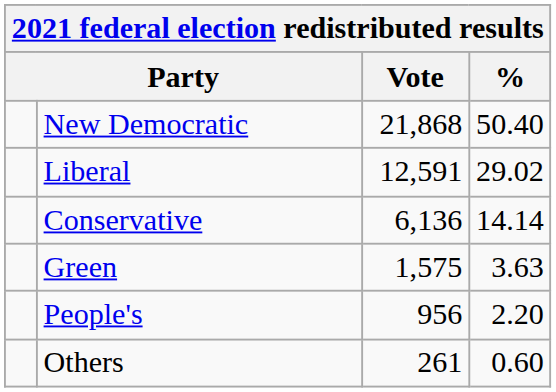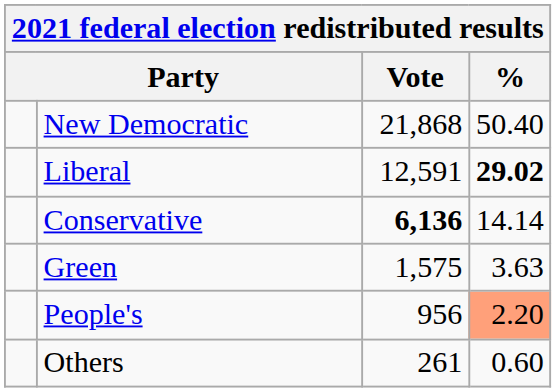(510, 171) normal -> (510, 171) bold
(428, 219) normal -> (428, 219) bold
(517, 314) no background -> (517, 314) lightsalmon background
